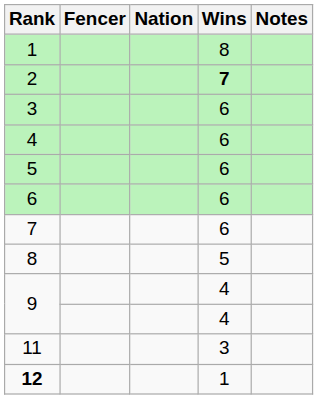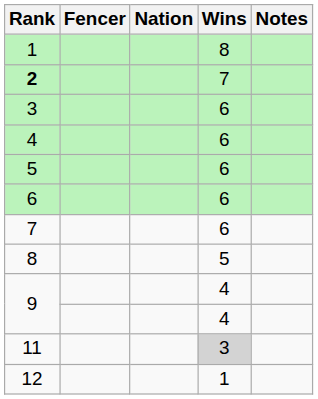(32, 79) normal -> (32, 79) bold
(224, 79) bold -> (224, 79) normal
(224, 348) no background -> (224, 348) lightgrey background
(32, 378) bold -> (32, 378) normal
